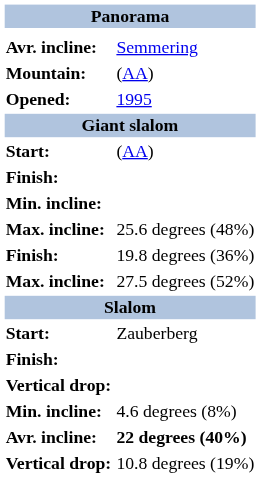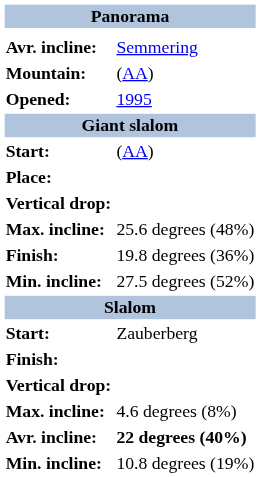(32, 177) Finish: -> (29, 177) Place:
(54, 203) Min. incline: -> (58, 203) Vertical drop:
(55, 281) Max. incline: -> (54, 281) Min. incline:
(54, 411) Min. incline: -> (55, 411) Max. incline:
(58, 463) Vertical drop: -> (54, 463) Min. incline:
